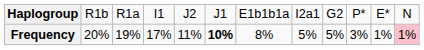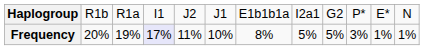(159, 34) no background -> (159, 34) lavender background
(220, 34) bold -> (220, 34) normal
(407, 34) pink background -> (407, 34) no background
